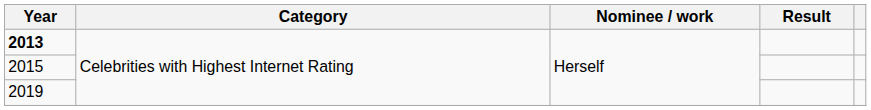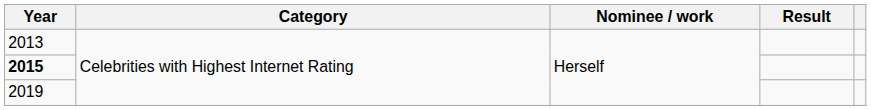(26, 42) bold -> (26, 42) normal
(26, 67) normal -> (26, 67) bold
